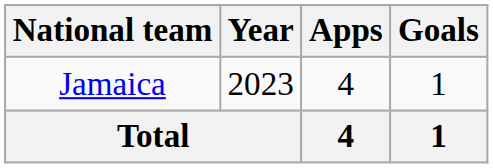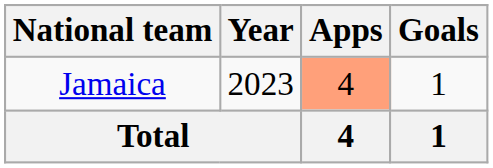(346, 83) no background -> (346, 83) lightsalmon background
